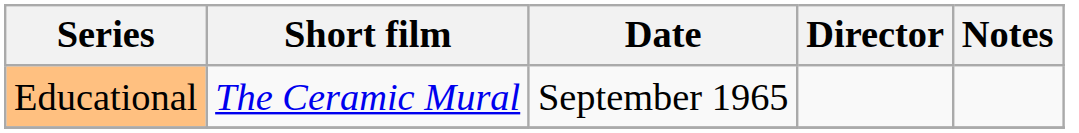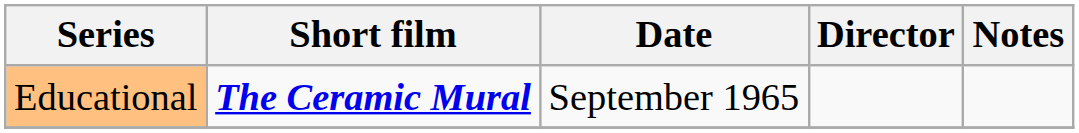(368, 95) normal -> (373, 95) bold
